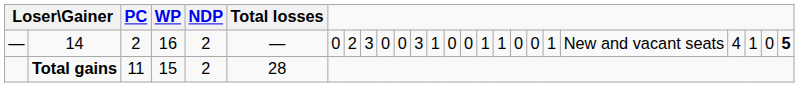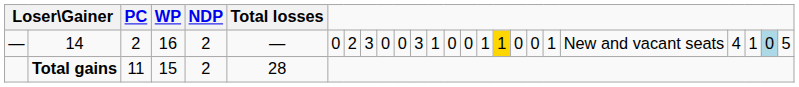(502, 43) no background -> (502, 43) gold background
(770, 43) no background -> (770, 43) lightblue background
(786, 43) bold -> (786, 43) normal
